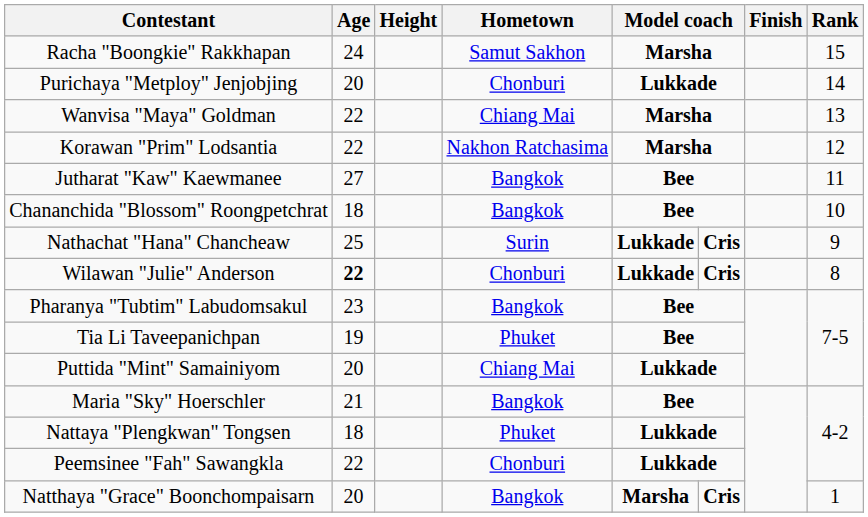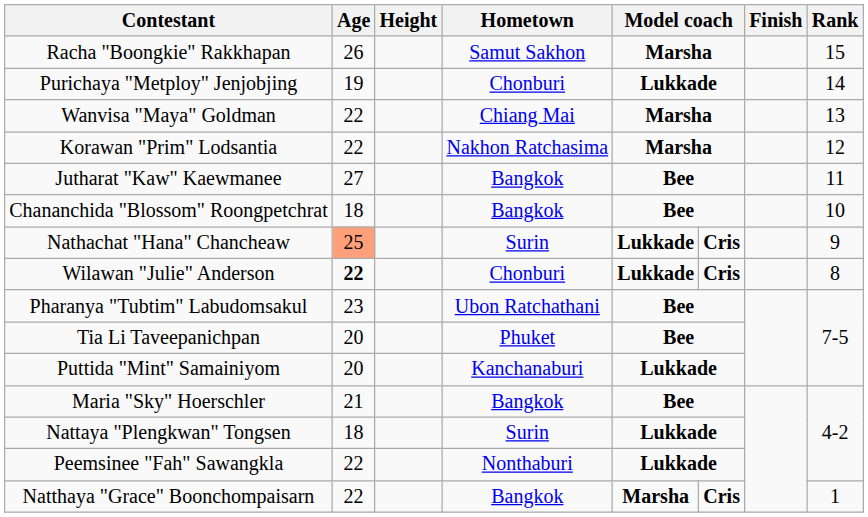(354, 52) 24 -> (354, 52) 26
(354, 83) 20 -> (354, 83) 19
(354, 242) no background -> (354, 242) lightsalmon background
(527, 305) Bangkok -> (527, 305) Ubon Ratchathani
(354, 337) 19 -> (354, 337) 20
(527, 369) Chiang Mai -> (527, 369) Kanchanaburi
(527, 432) Phuket -> (527, 432) Surin
(527, 464) Chonburi -> (527, 464) Nonthaburi
(354, 496) 20 -> (354, 496) 22
